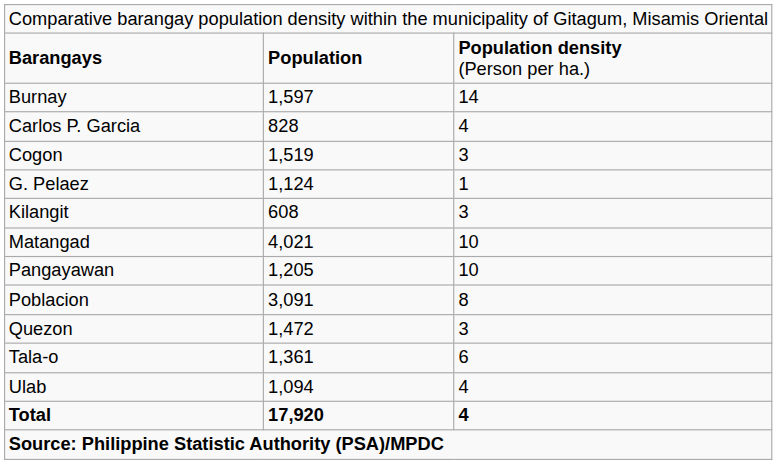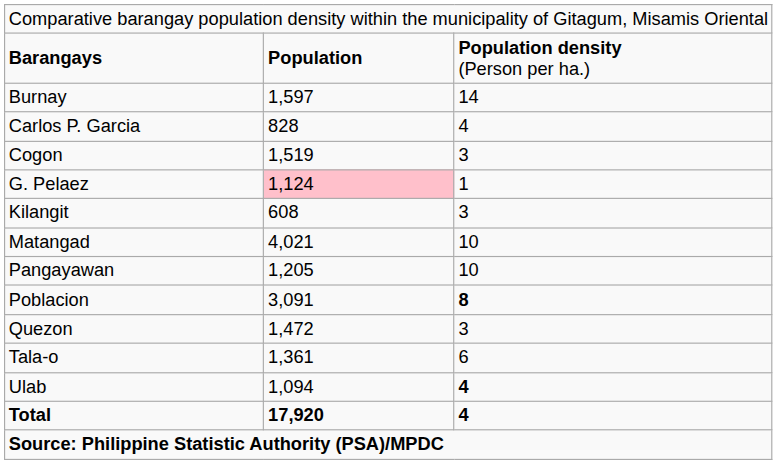(291, 184) no background -> (291, 184) pink background
(463, 299) normal -> (463, 299) bold
(463, 386) normal -> (463, 386) bold
